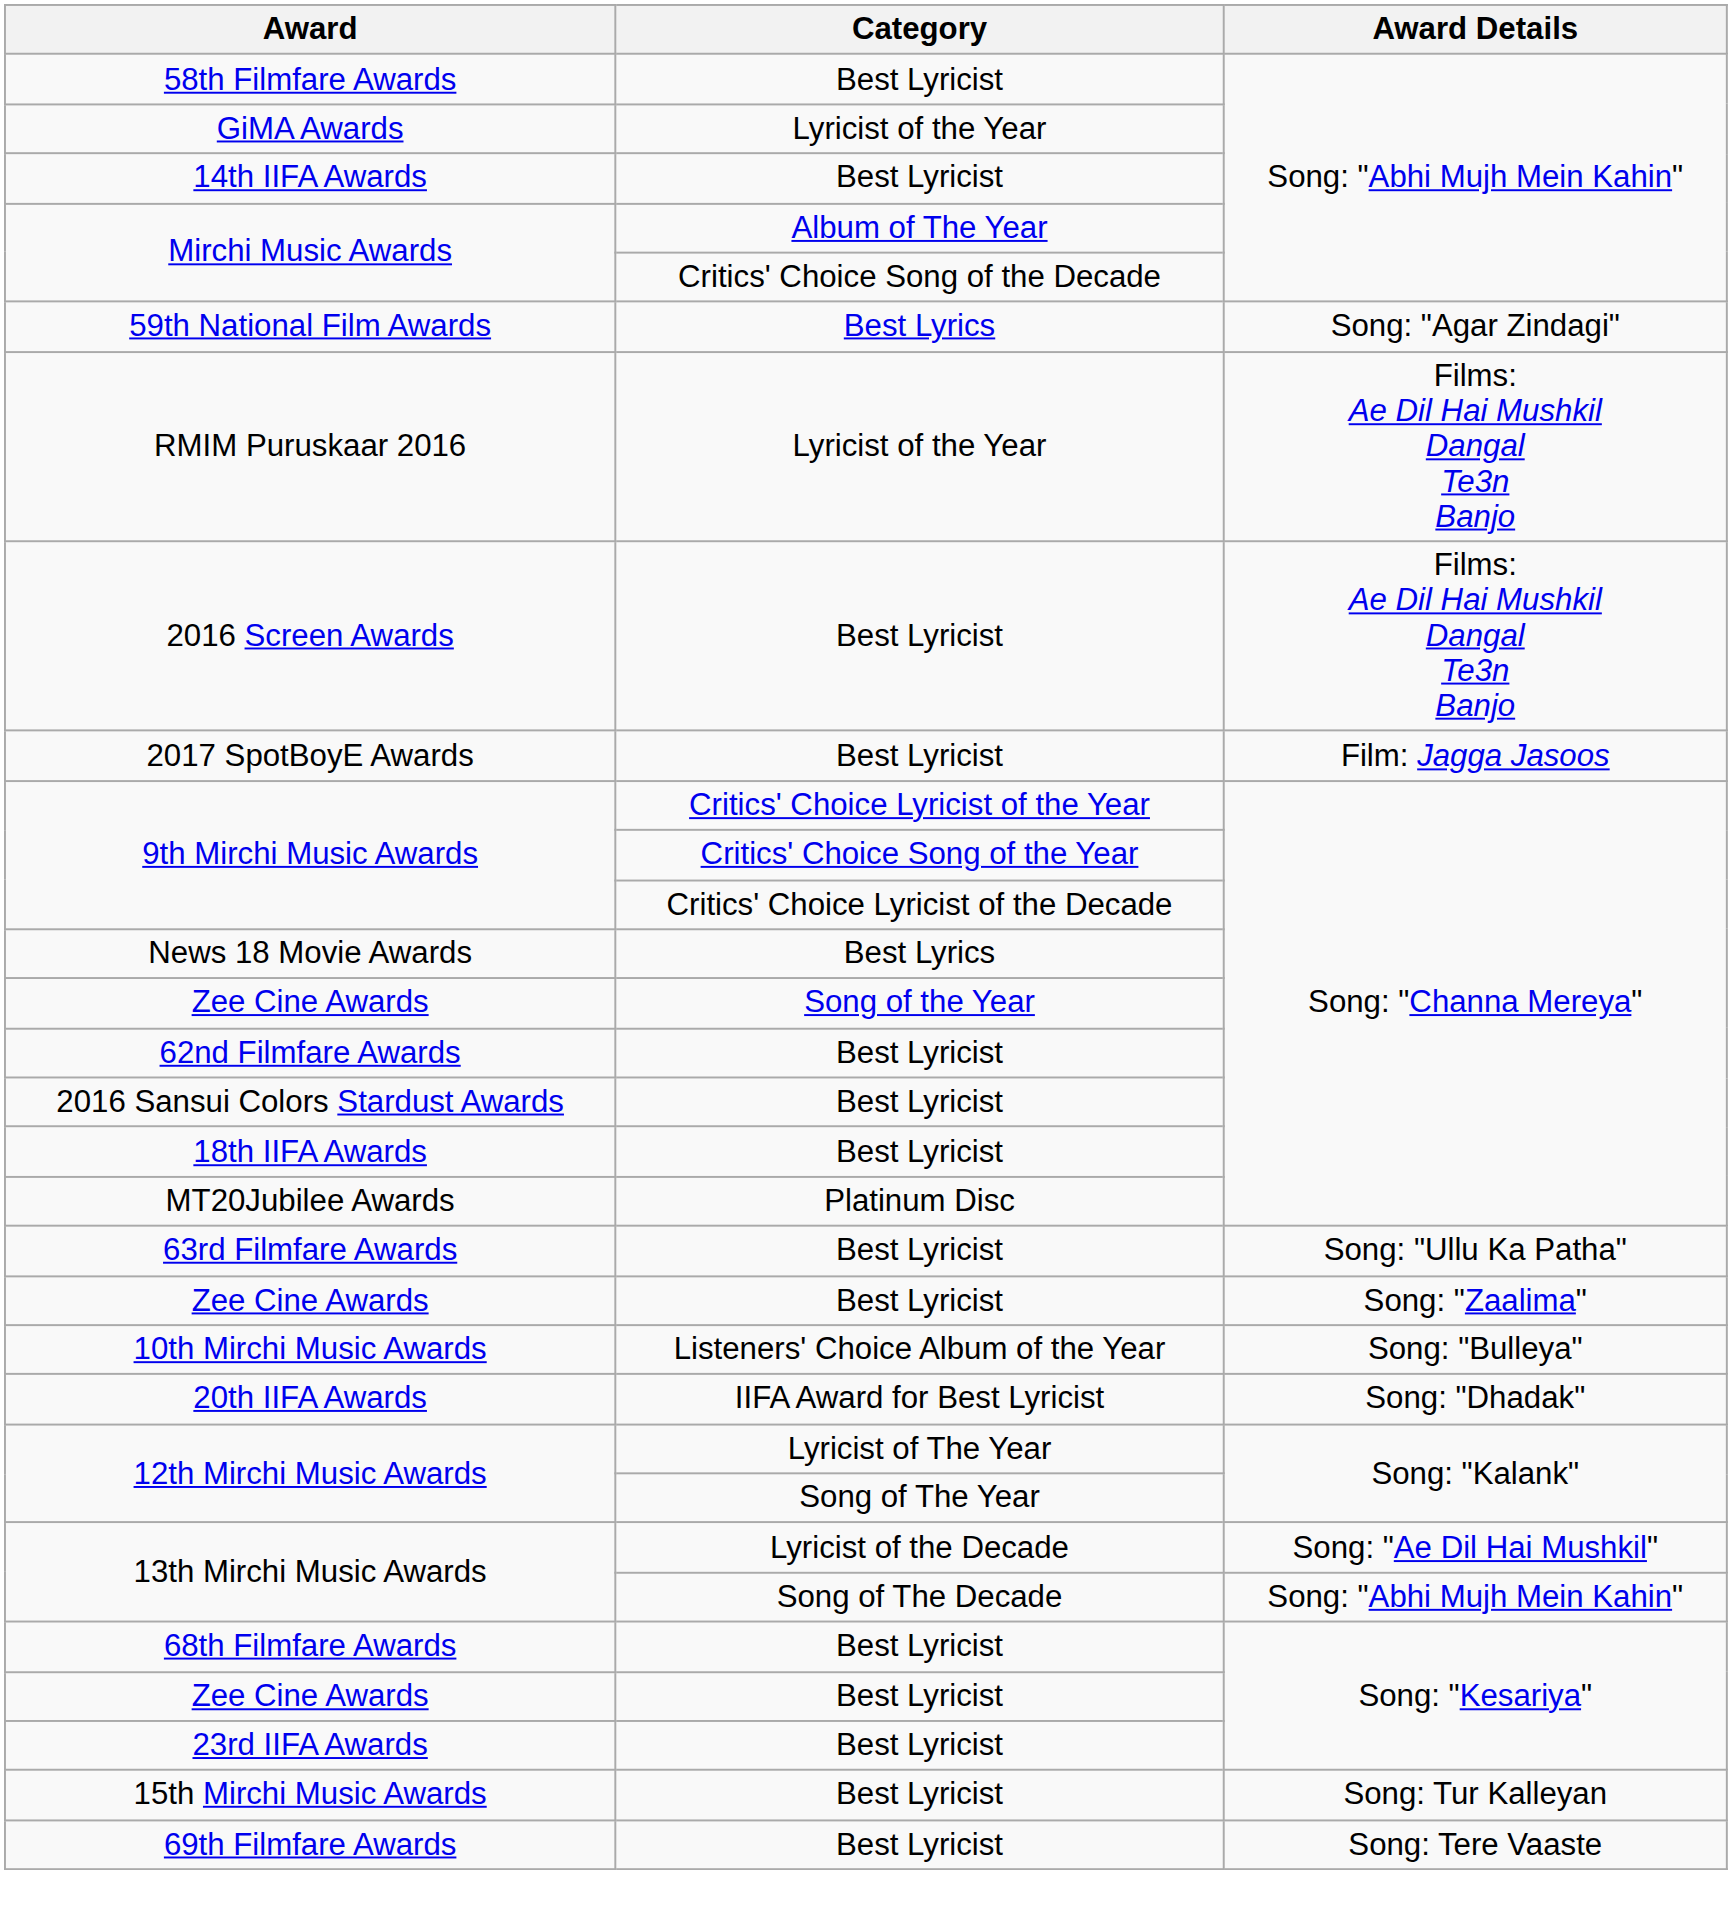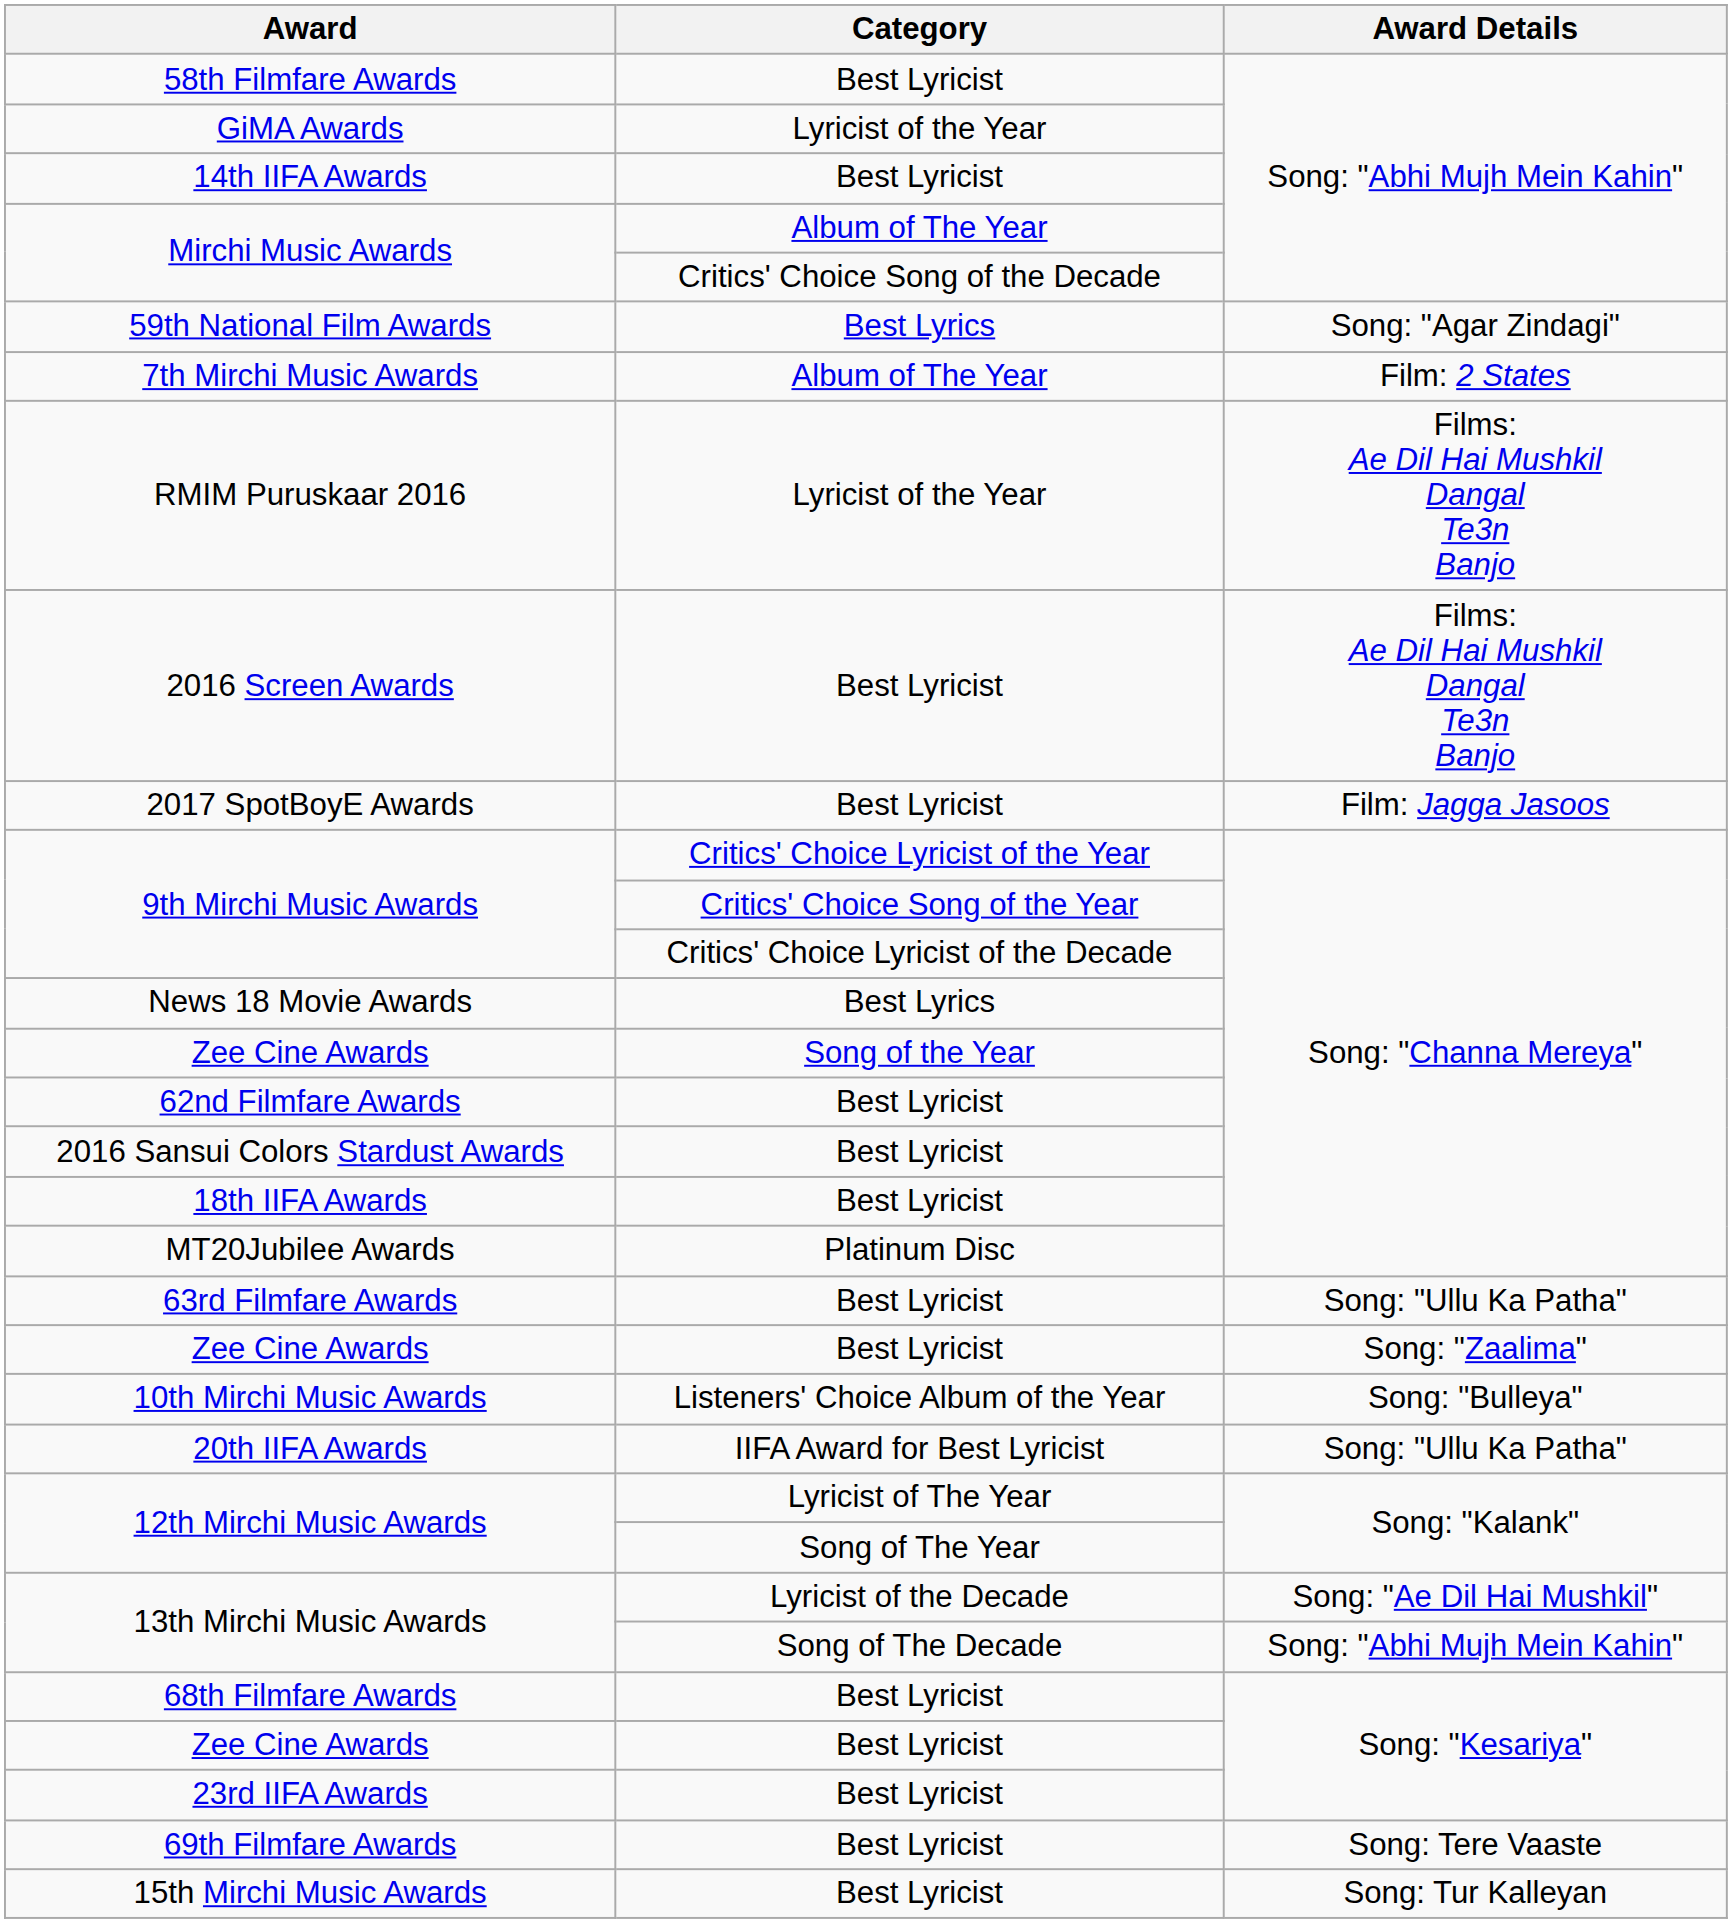+ row: (310, 375)
(1475, 1398) Song: "Dhadak" -> (1475, 1448) Song: "Ullu Ka Patha"
rows swapped: (310, 1794) <-> (310, 1843)
